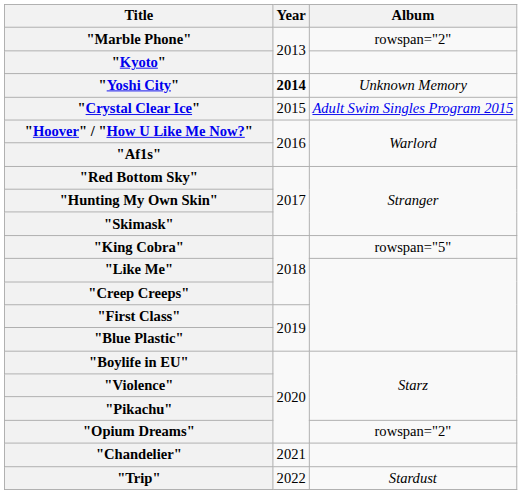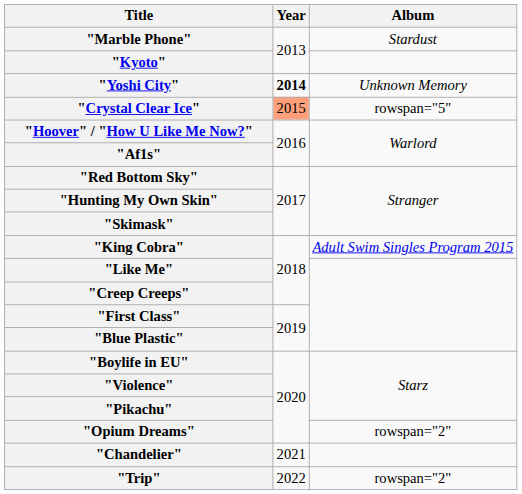(413, 39) rowspan="2" -> (413, 39) Stardust
(291, 108) no background -> (291, 108) lightsalmon background
(413, 108) Adult Swim Singles Program 2015 -> (413, 108) rowspan="5"
(413, 246) rowspan="5" -> (413, 246) Adult Swim Singles Program 2015
(413, 477) Stardust -> (413, 477) rowspan="2"
